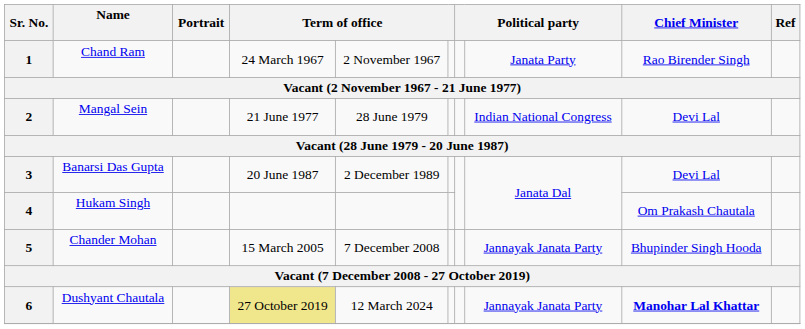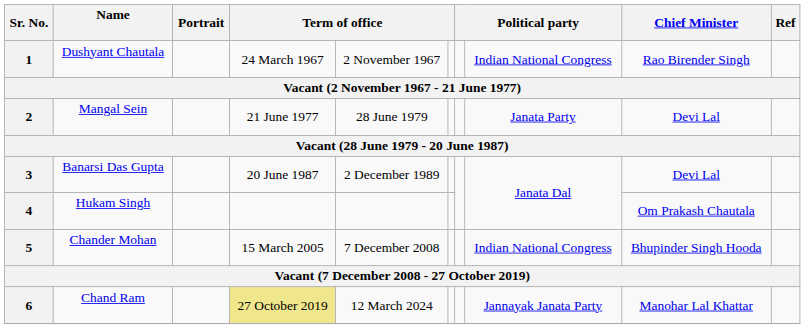(113, 51) Chand Ram -> (113, 51) Dushyant Chautala
(543, 59) Janata Party -> (543, 59) Indian National Congress
(543, 116) Indian National Congress -> (543, 116) Janata Party
(543, 247) Jannayak Janata Party -> (543, 247) Indian National Congress
(113, 297) Dushyant Chautala -> (113, 297) Chand Ram
(696, 305) bold -> (696, 305) normal
